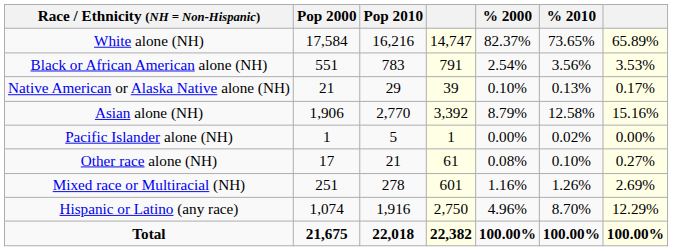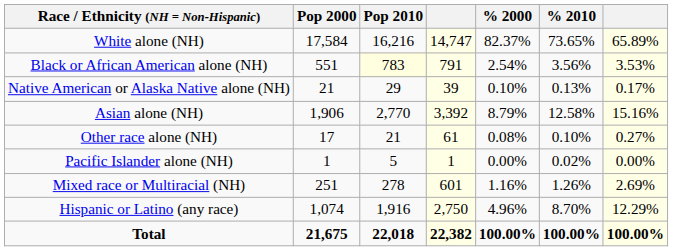(393, 64) no background -> (393, 64) lightyellow background
rows swapped: (149, 137) <-> (149, 161)
